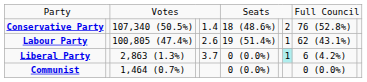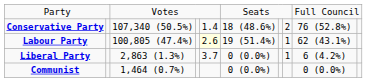(210, 41) no background -> (210, 41) lightyellow background
(288, 56) paleturquoise background -> (288, 56) no background
